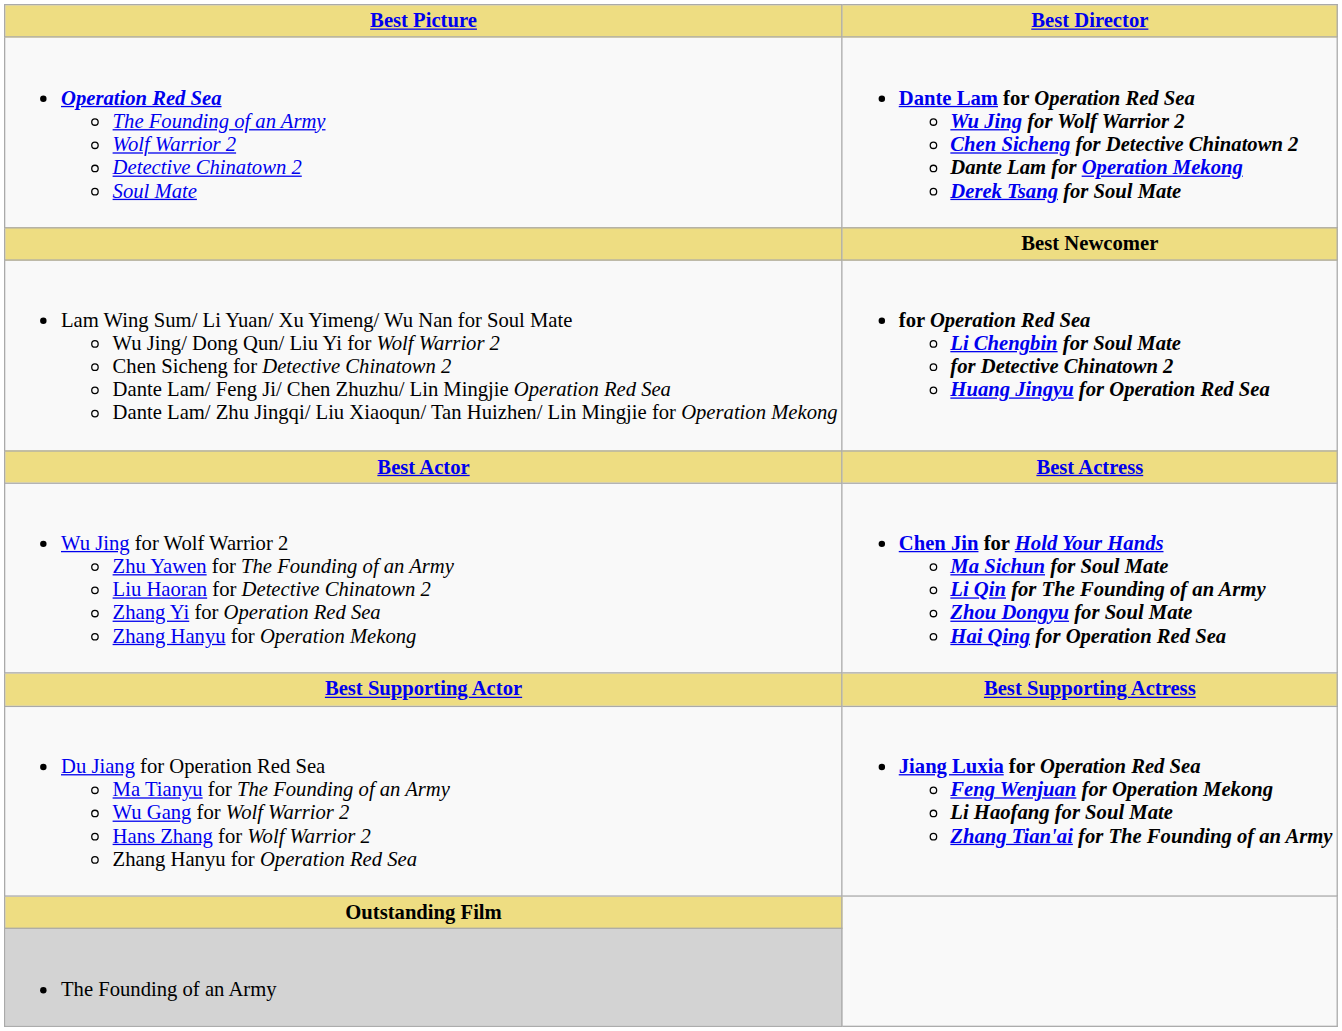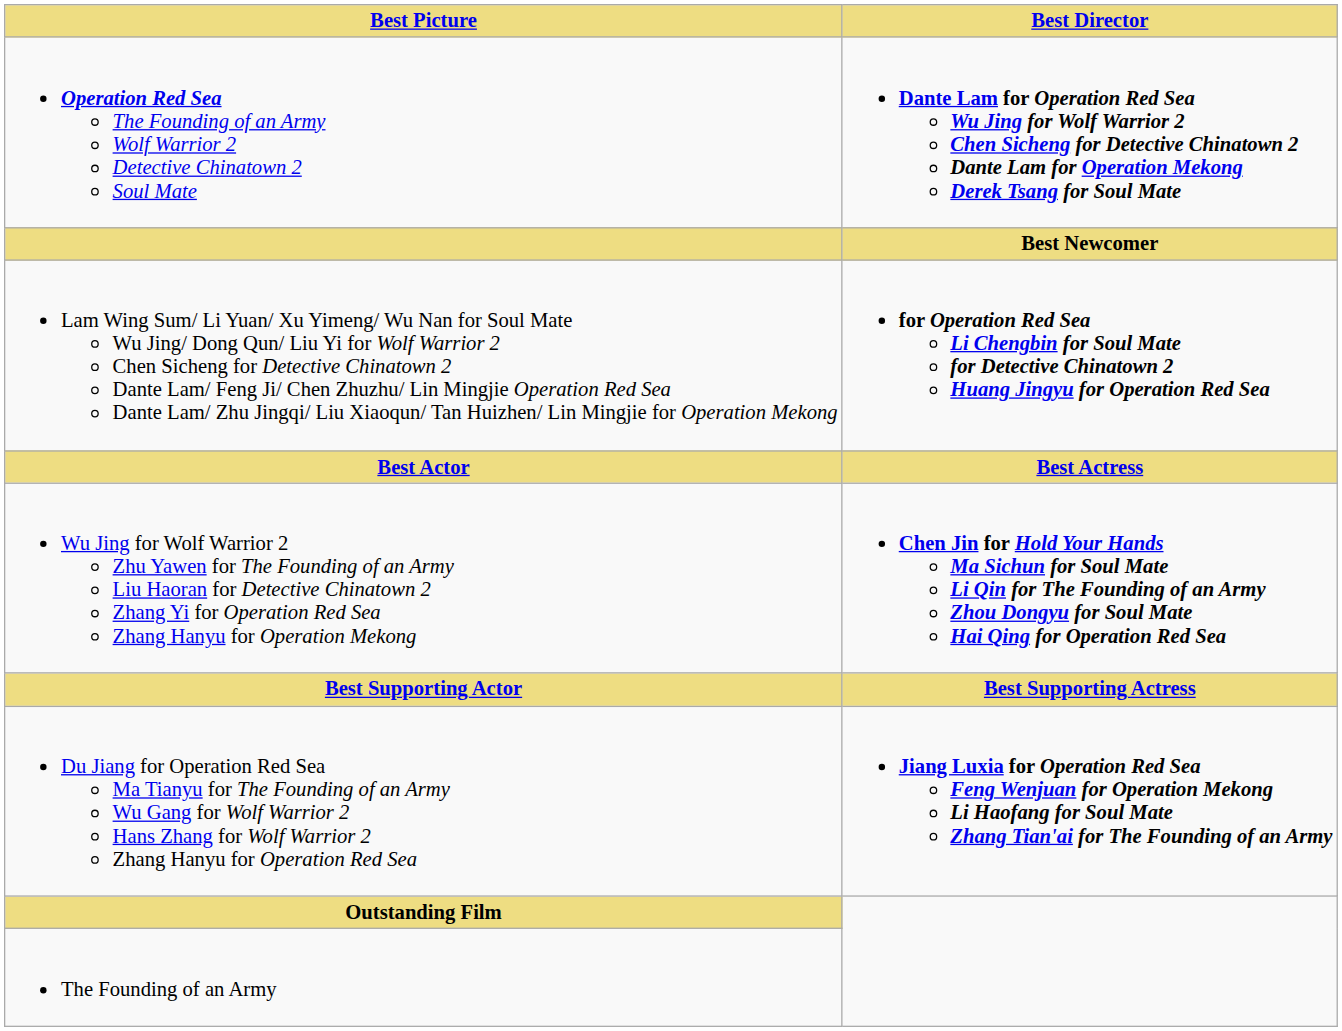(424, 989) lightgrey background -> (424, 989) no background
